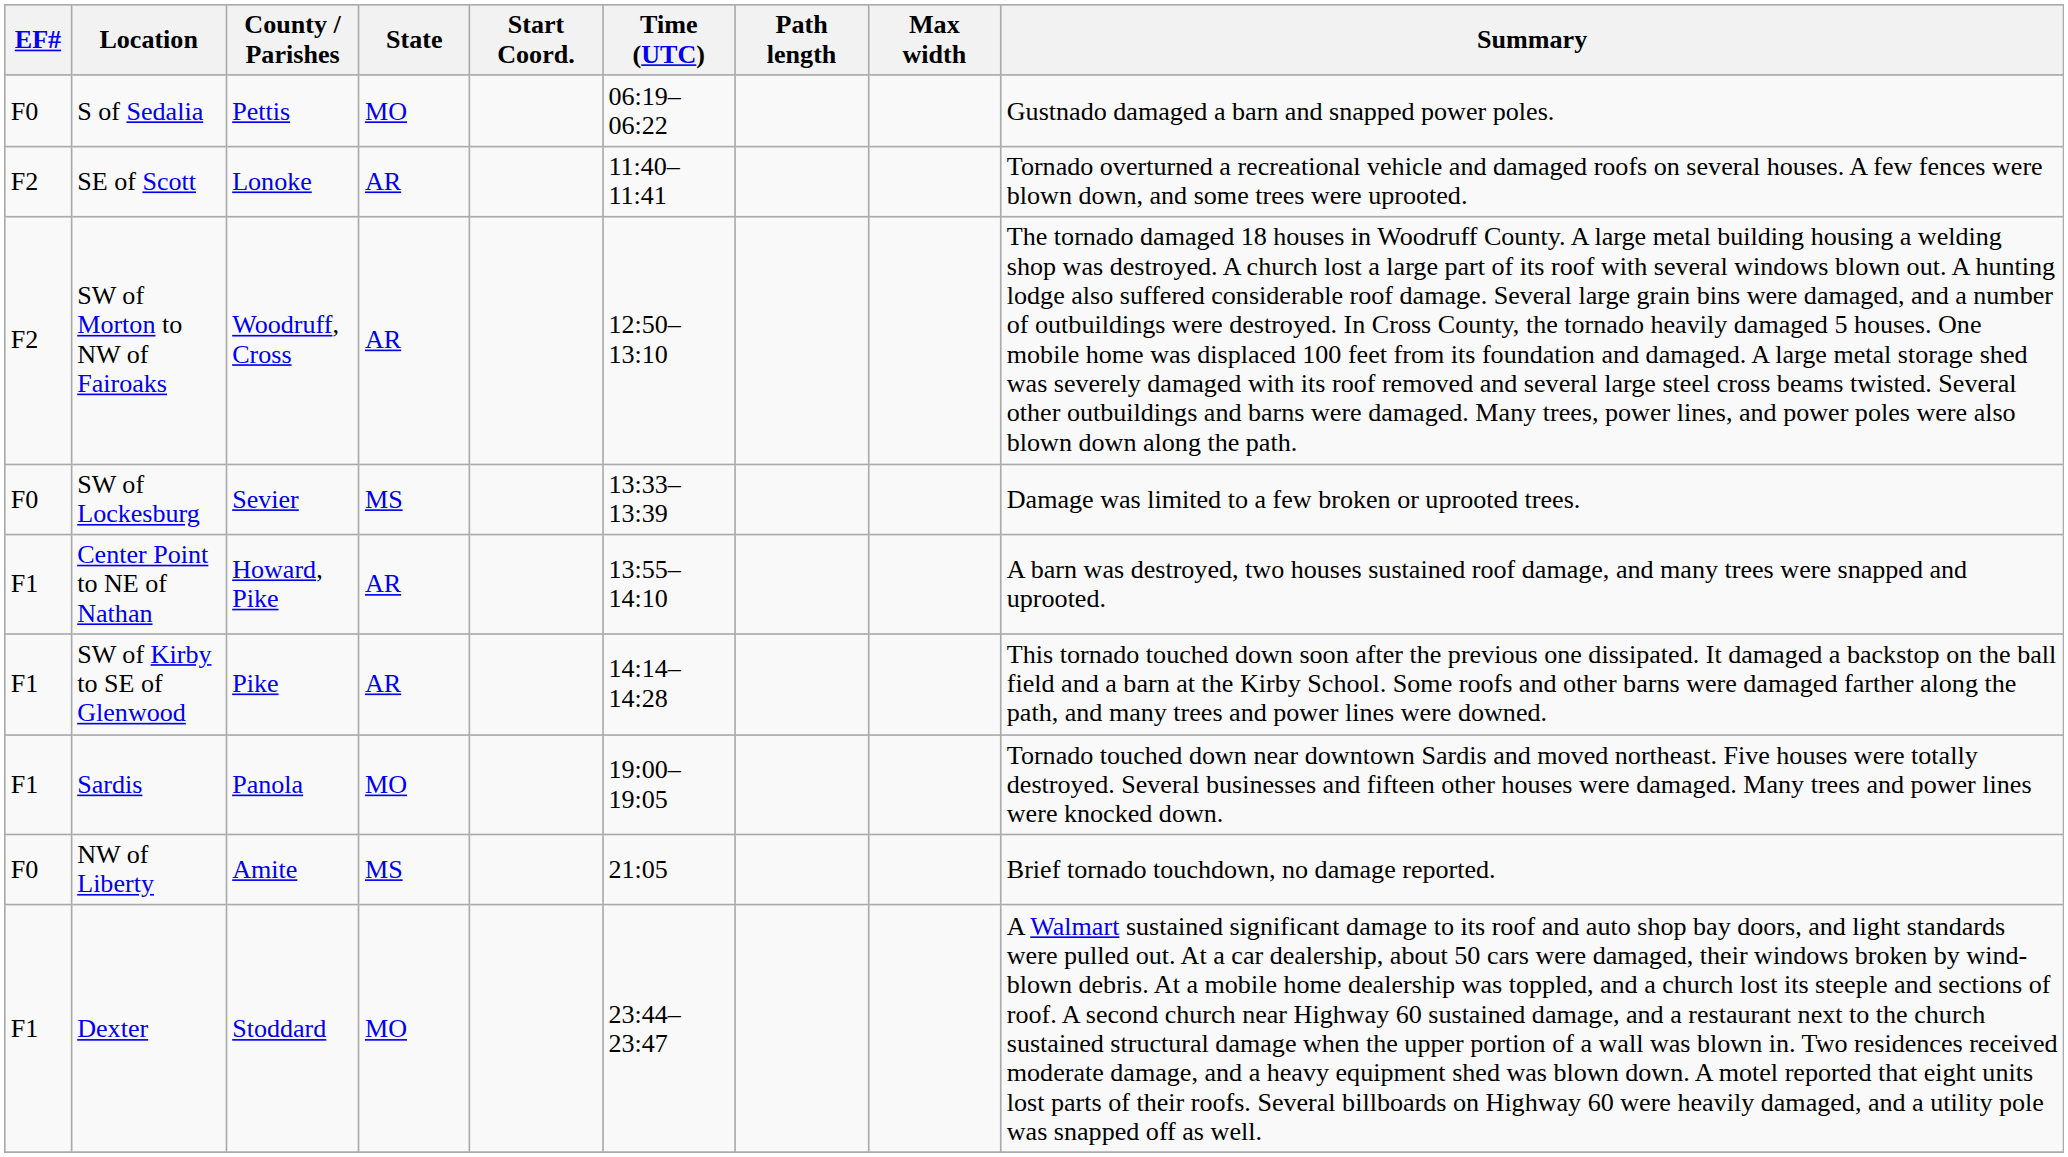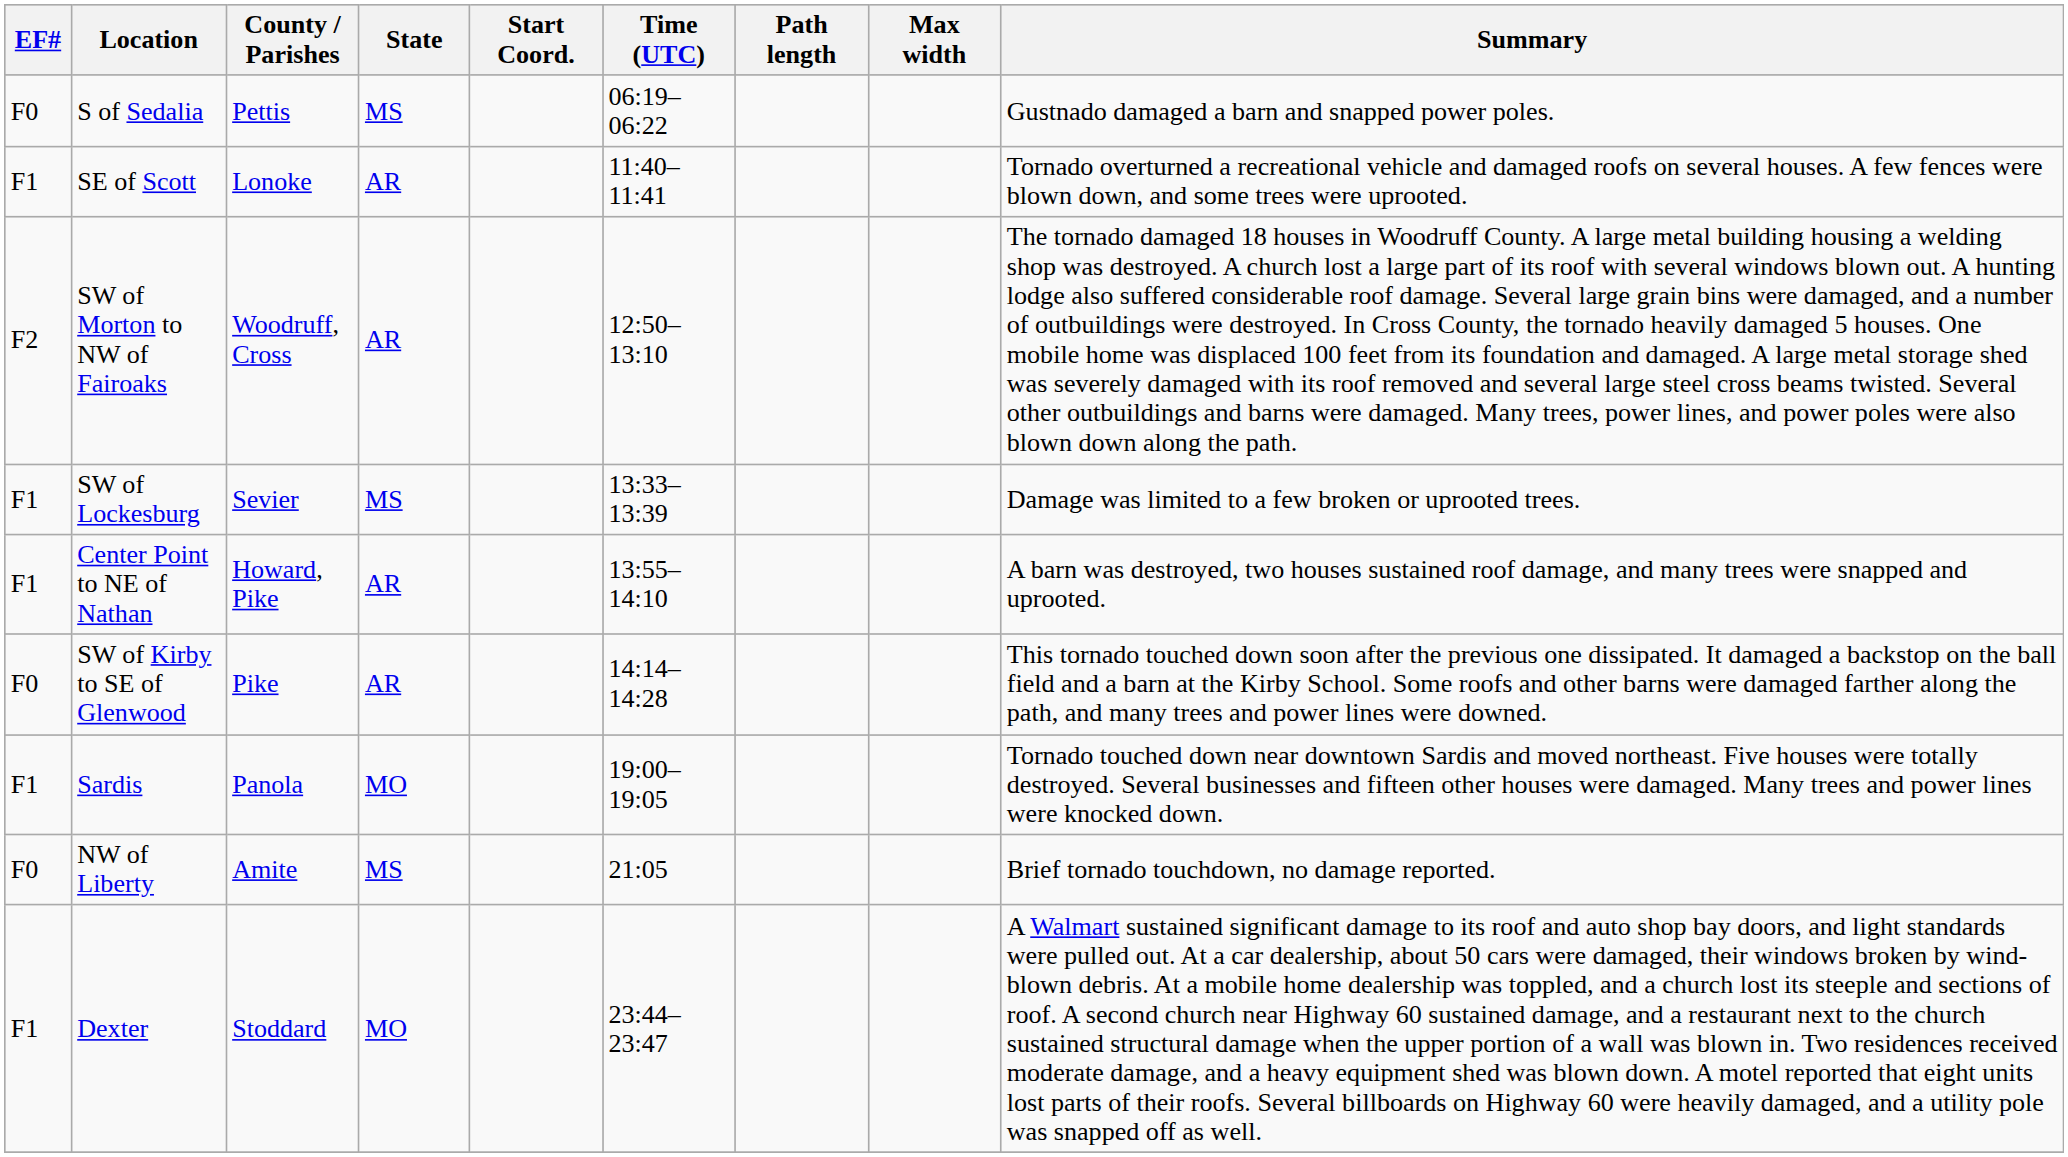(386, 110) MO -> (384, 110) MS
(25, 181) F2 -> (25, 181) F1
(25, 498) F0 -> (25, 498) F1
(25, 684) F1 -> (25, 684) F0
